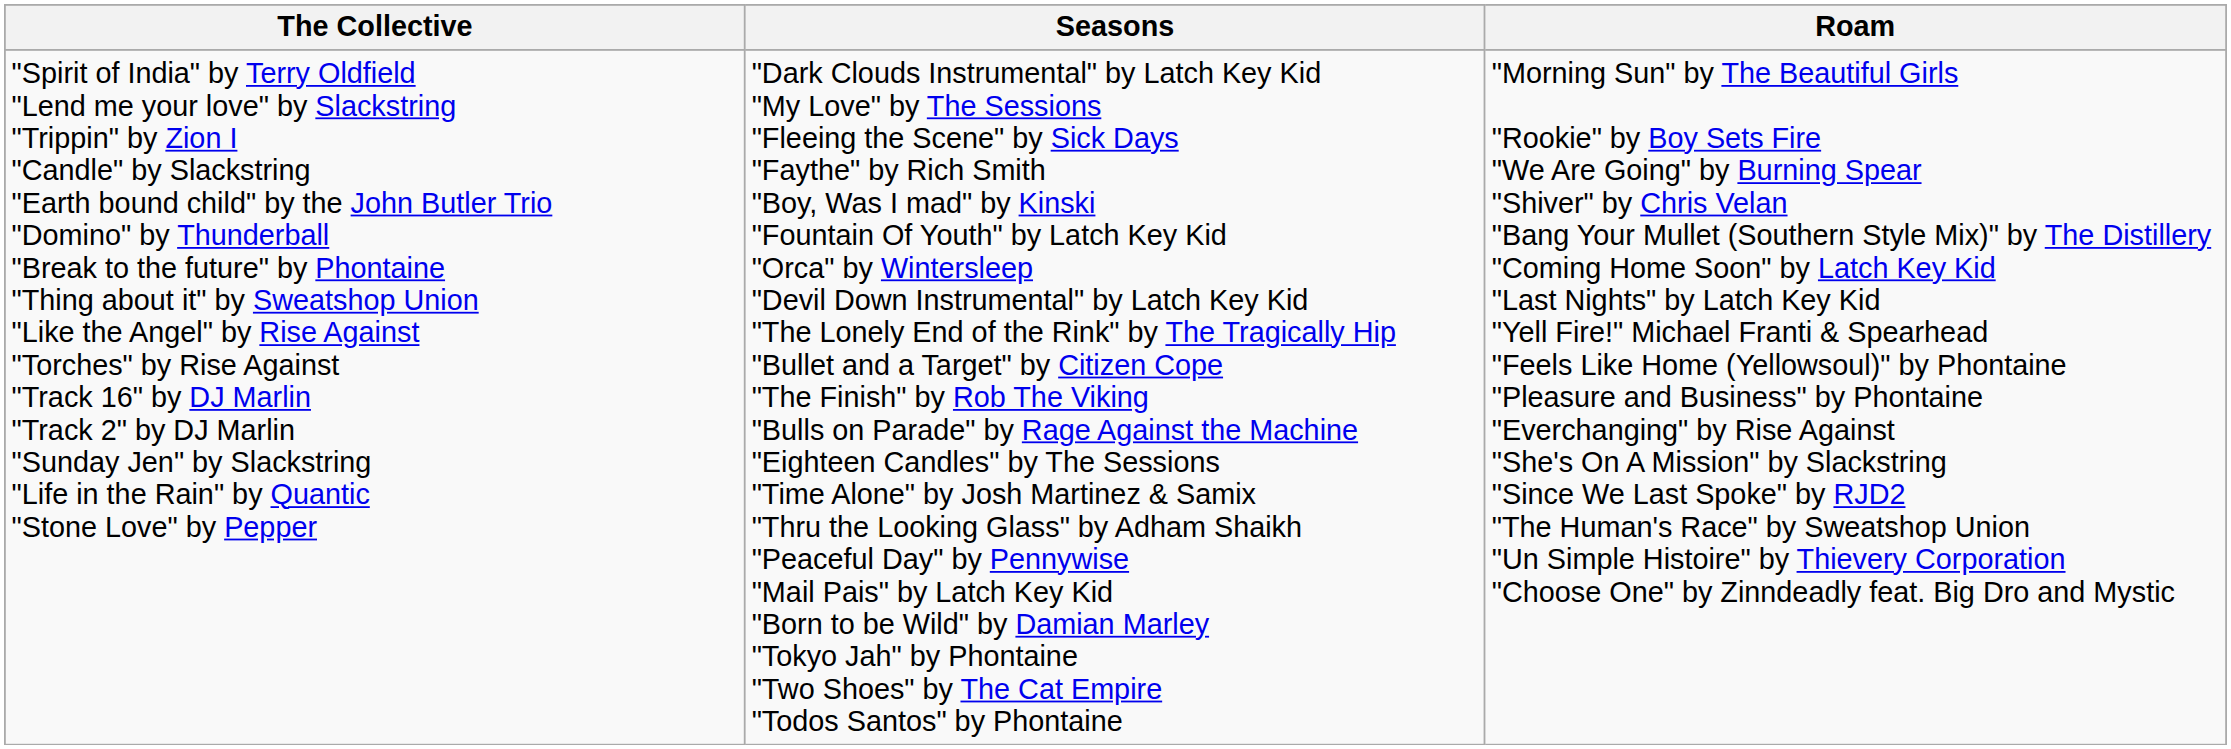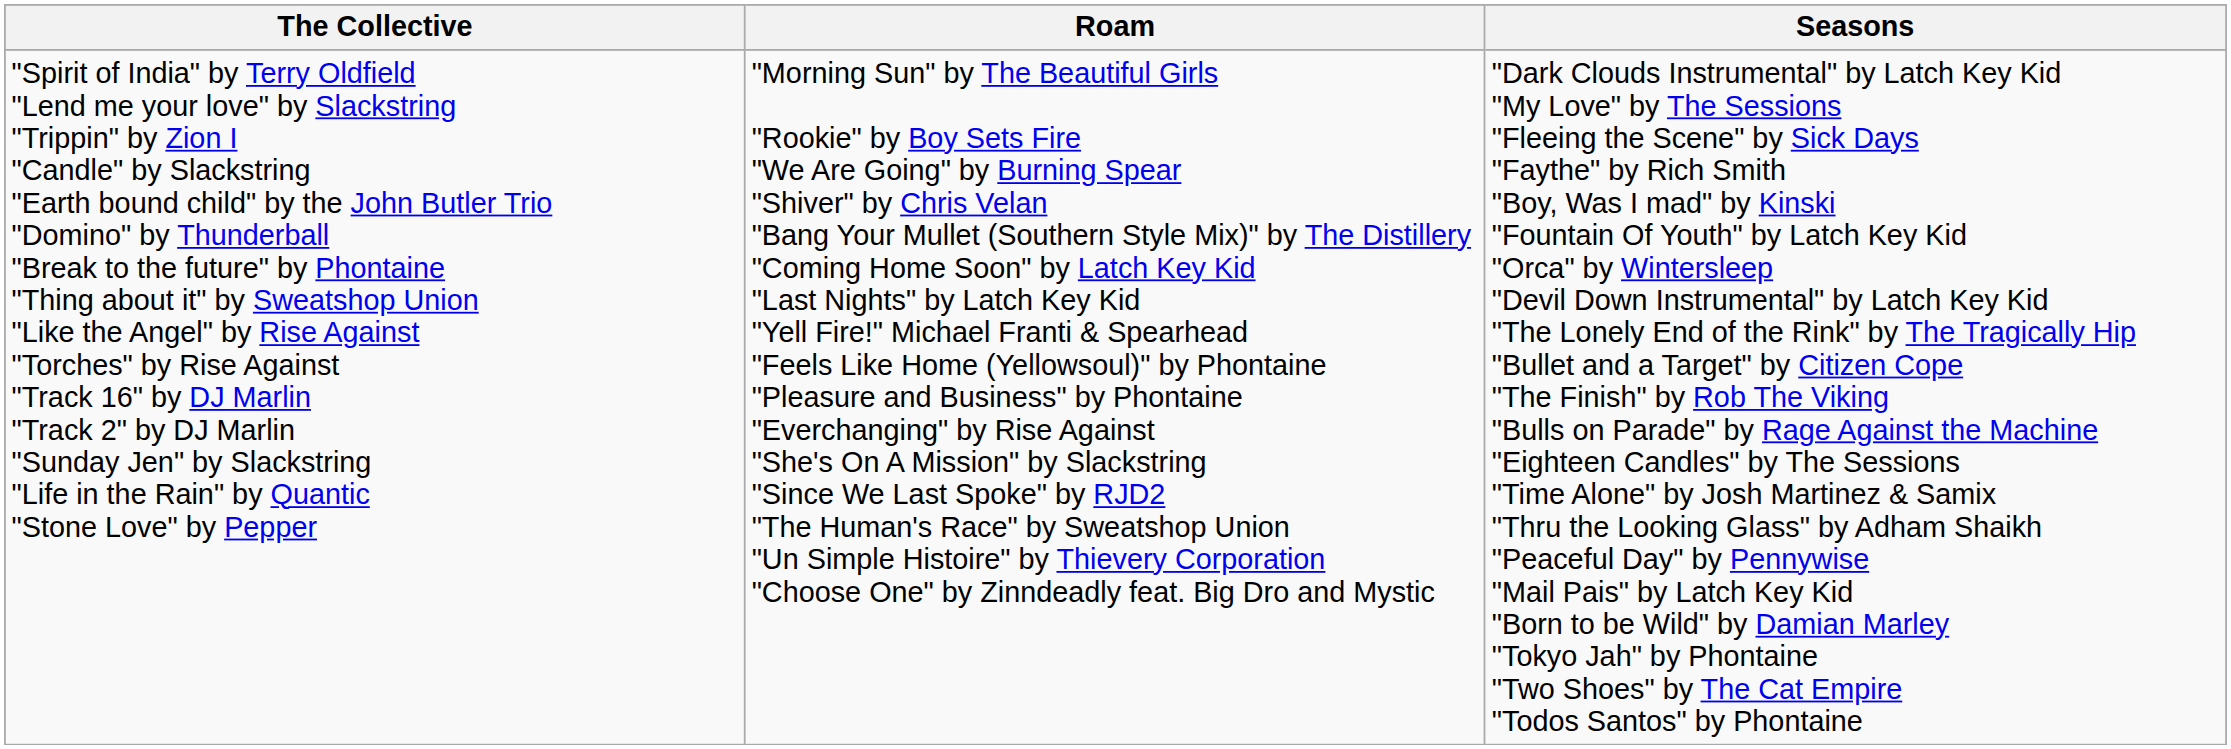columns swapped: (1855, 27) <-> (1115, 27)
